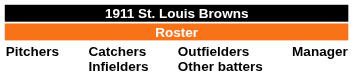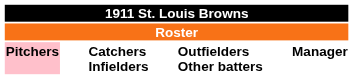(32, 51) no background -> (32, 51) pink background
